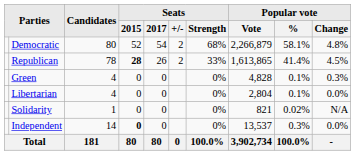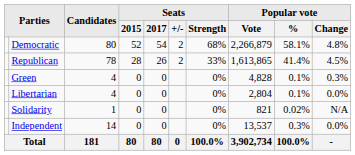(136, 61) bold -> (136, 61) normal
(139, 126) bold -> (139, 126) normal
